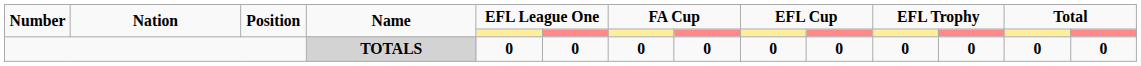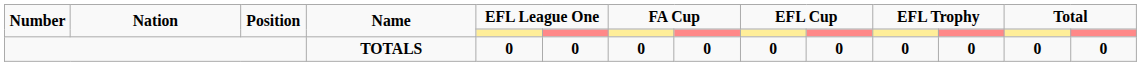(391, 49) lightgrey background -> (391, 49) no background
